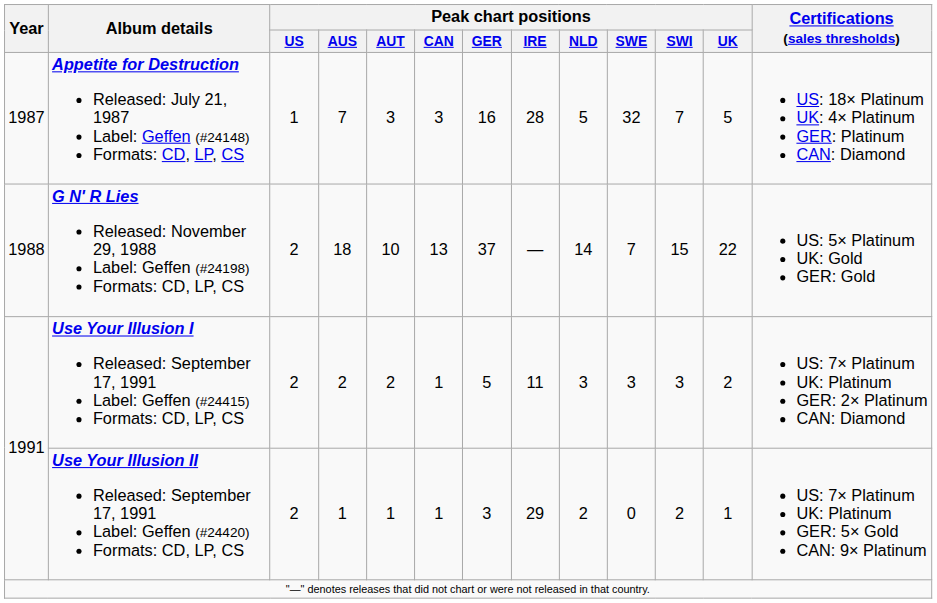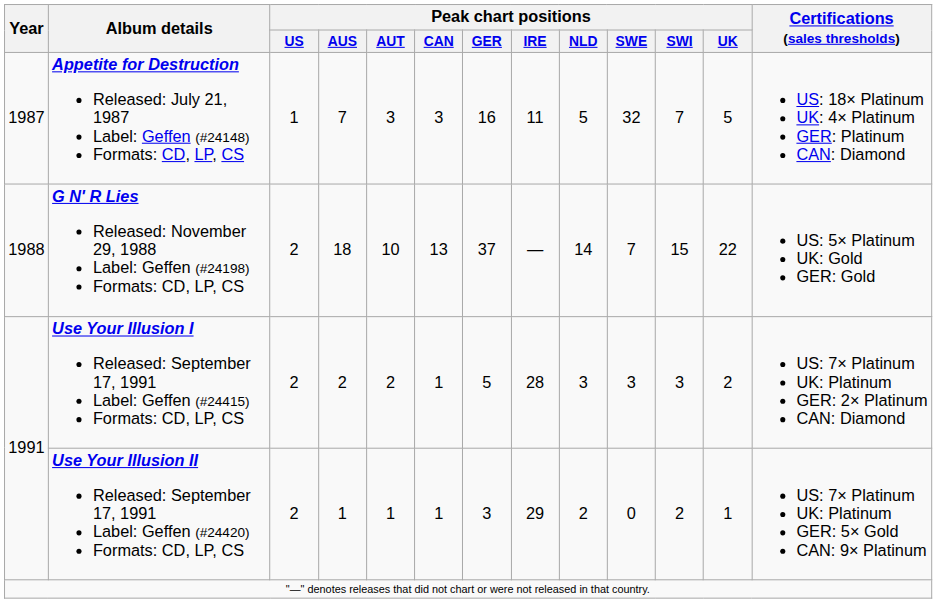(535, 118) 28 -> (535, 118) 11
(535, 382) 11 -> (535, 382) 28
